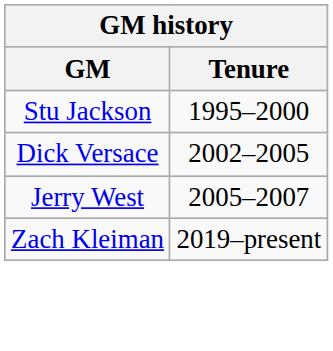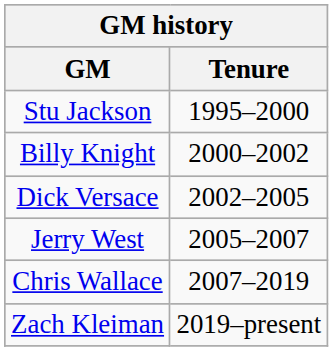+ row: (88, 153)
+ row: (88, 281)
